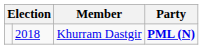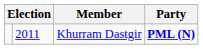(28, 34) 2018 -> (27, 34) 2011
